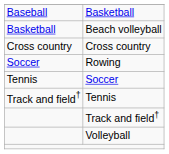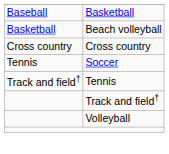- row: (103, 63)
